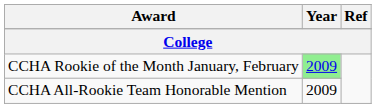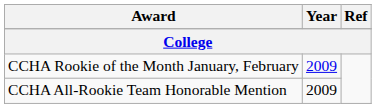(322, 66) lightgreen background -> (322, 66) no background
